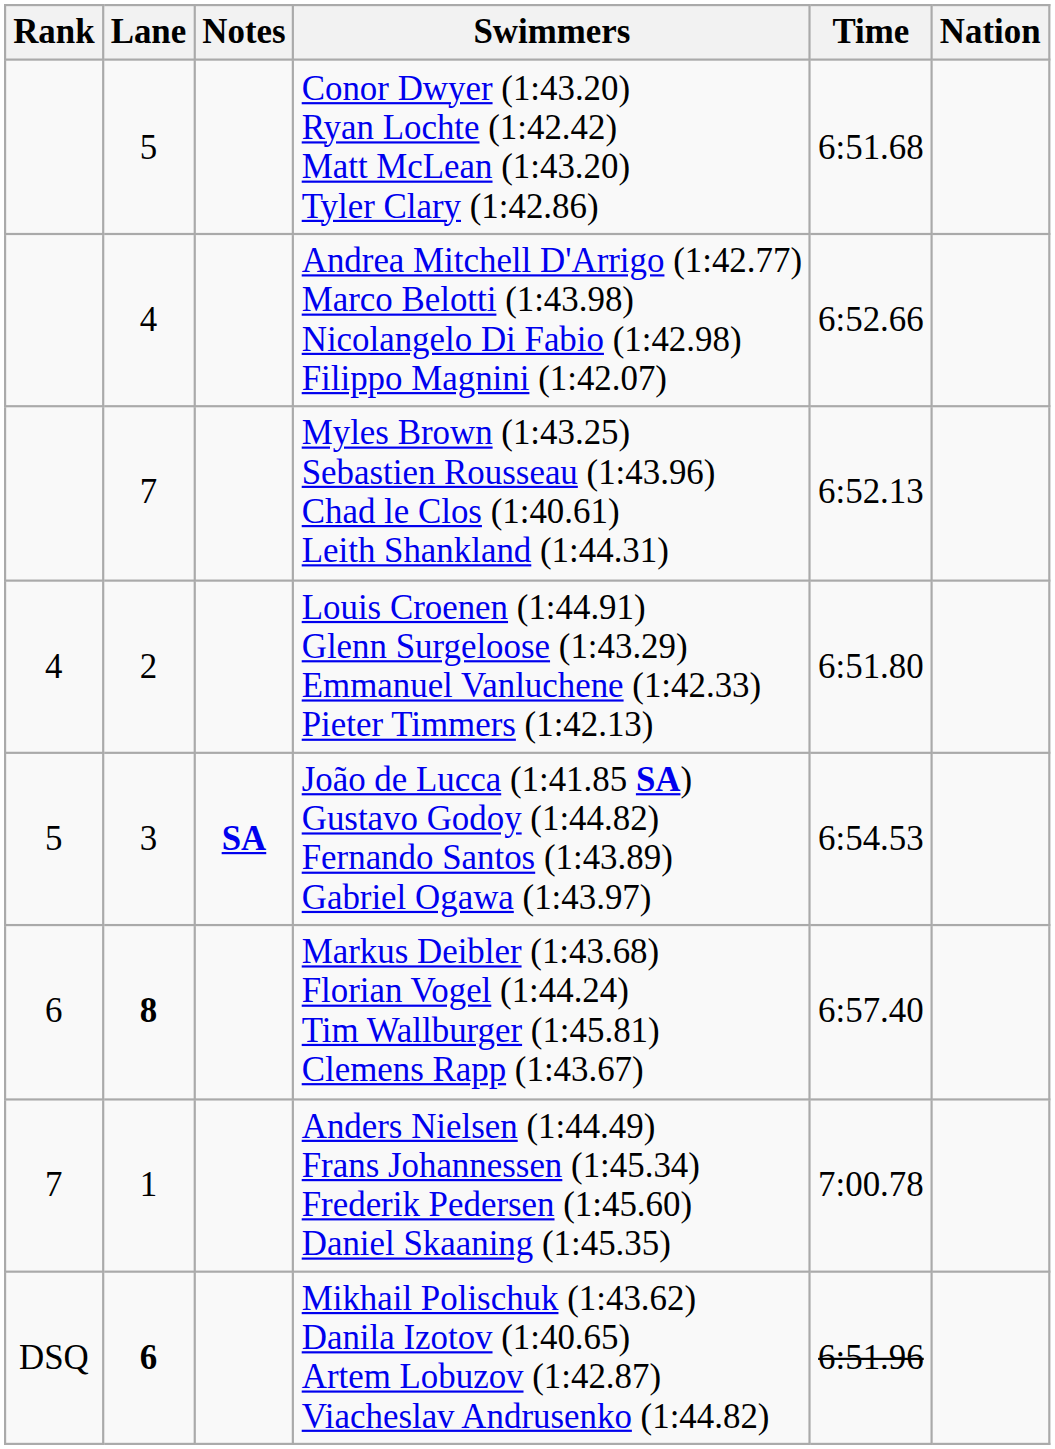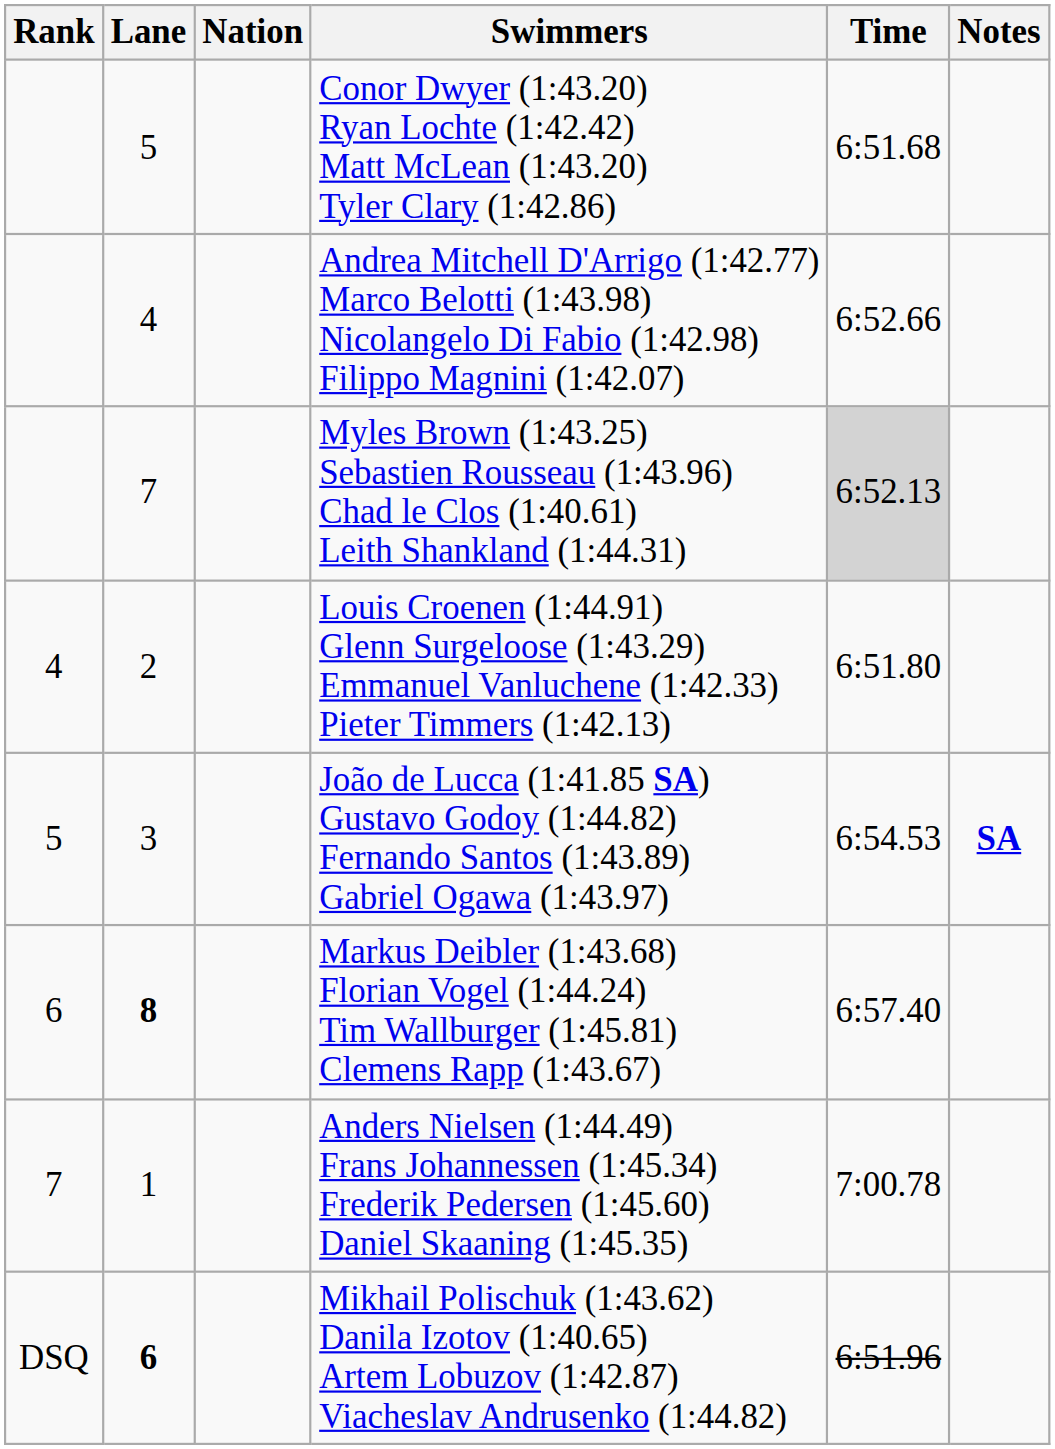columns swapped: (990, 32) <-> (244, 32)
(871, 492) no background -> (888, 492) lightgrey background
